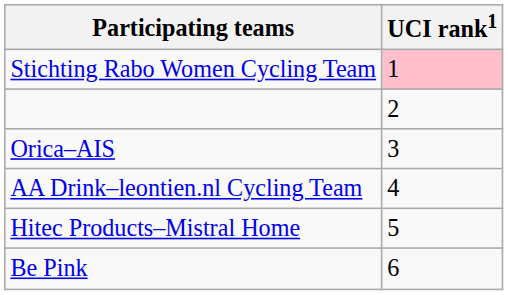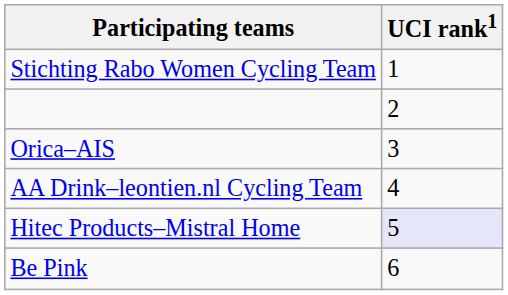(393, 69) pink background -> (393, 69) no background
(393, 228) no background -> (393, 228) lavender background
